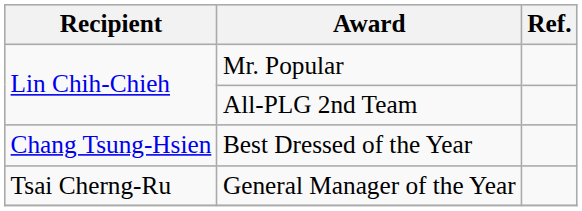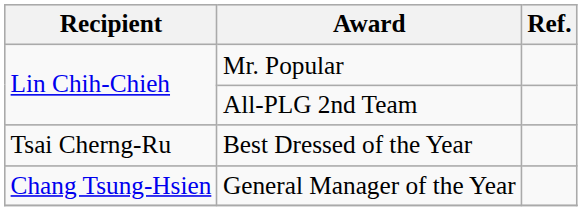(111, 144) Chang Tsung-Hsien -> (91, 144) Tsai Cherng-Ru
(91, 184) Tsai Cherng-Ru -> (111, 184) Chang Tsung-Hsien
